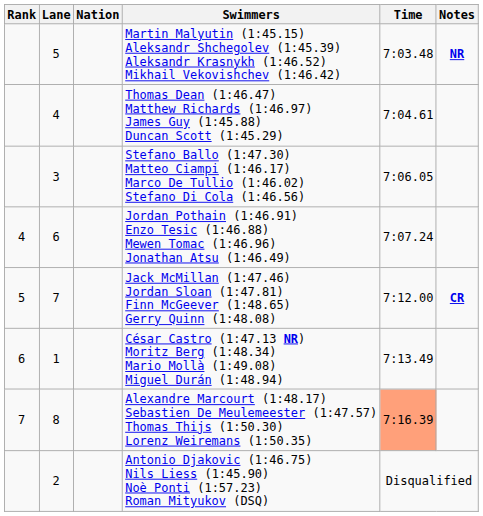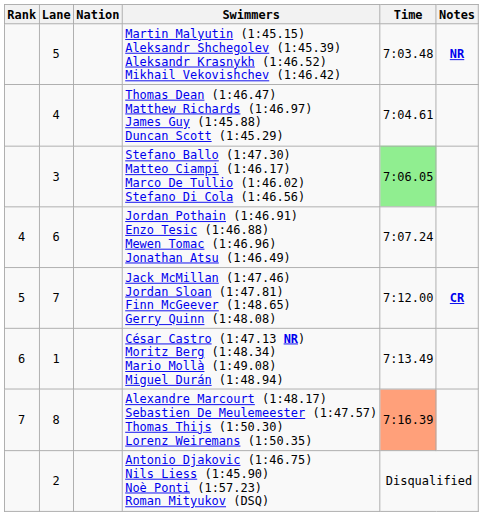(408, 176) no background -> (408, 176) lightgreen background
